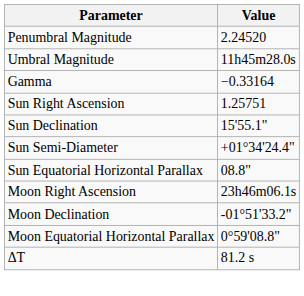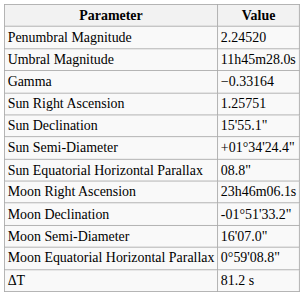+ row: (69, 236)
